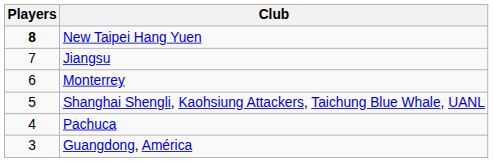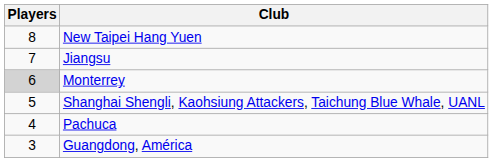(32, 37) bold -> (32, 37) normal
(32, 80) no background -> (32, 80) lightgrey background
